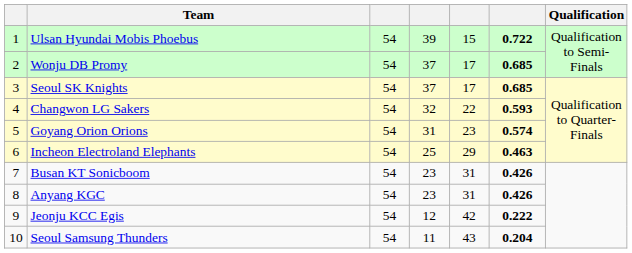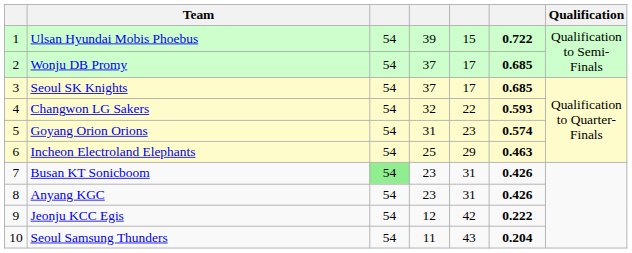(390, 173) no background -> (390, 173) lightgreen background
